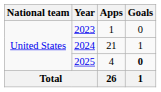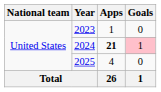(111, 45) normal -> (111, 45) bold
(140, 45) no background -> (140, 45) pink background
(140, 62) bold -> (140, 62) normal
